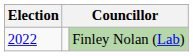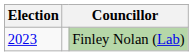(22, 39) 2022 -> (22, 39) 2023
